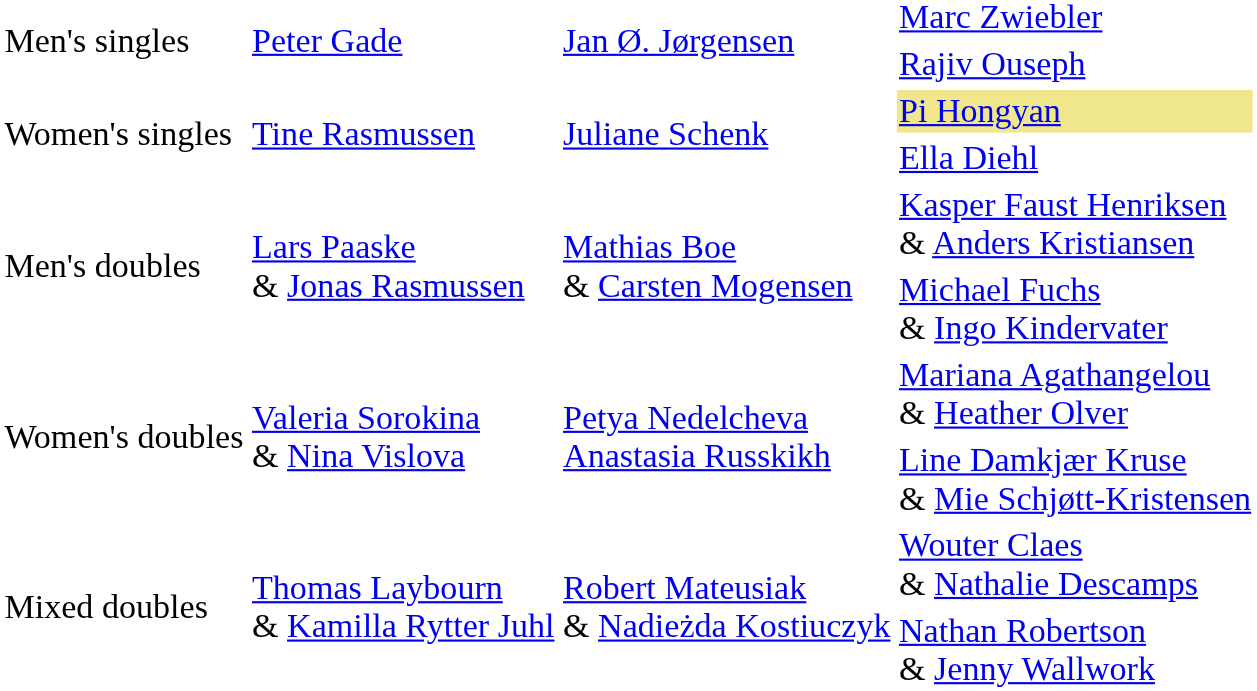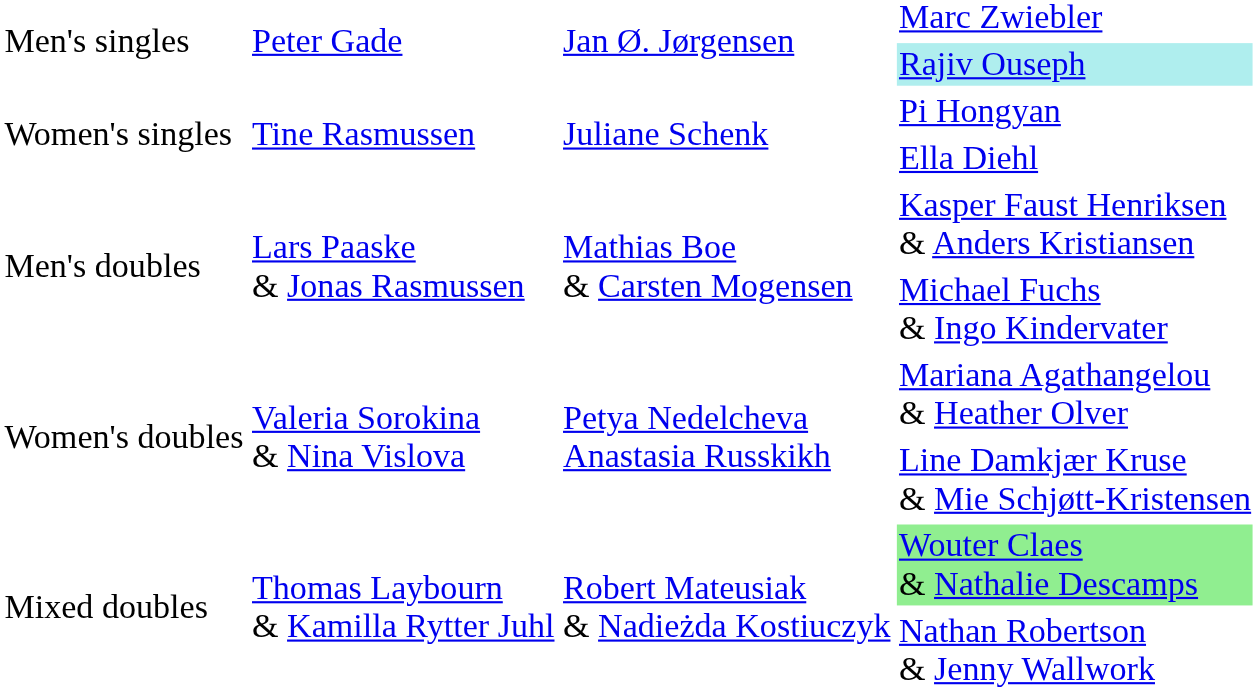(992, 63) no background -> (992, 63) paleturquoise background
(980, 110) khaki background -> (980, 110) no background
(1049, 564) no background -> (1049, 564) lightgreen background
